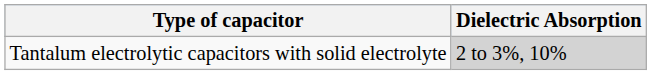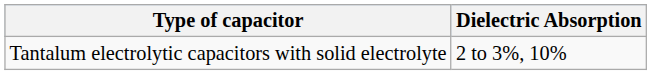(511, 52) lightgrey background -> (511, 52) no background
